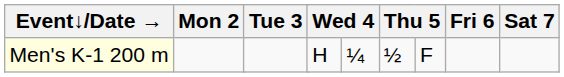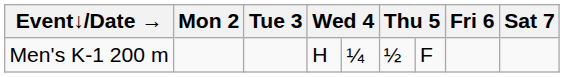(89, 54) lightyellow background -> (89, 54) no background
